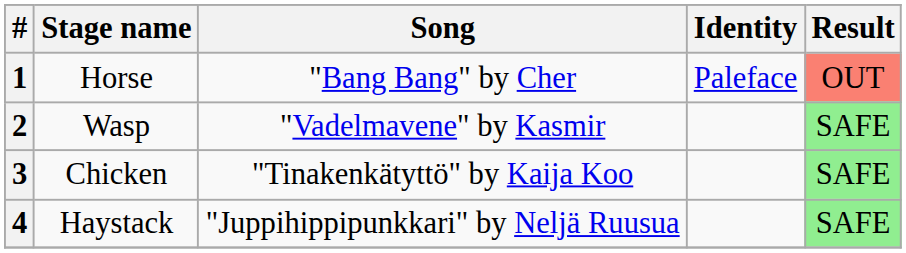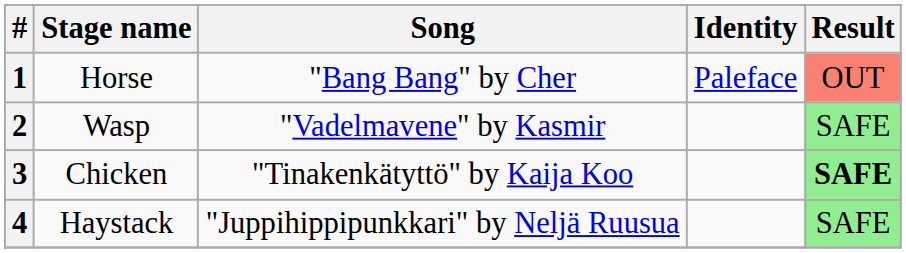(853, 174) normal -> (853, 174) bold
